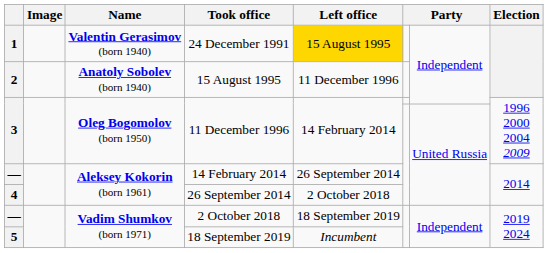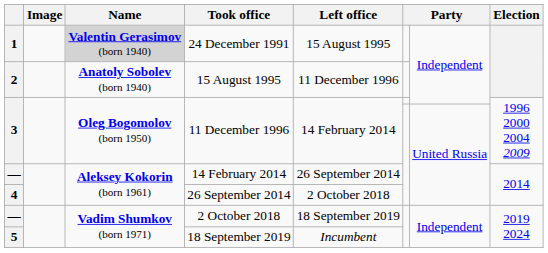(125, 43) no background -> (125, 43) lightgrey background
(348, 43) gold background -> (348, 43) no background
